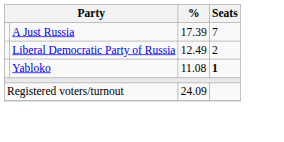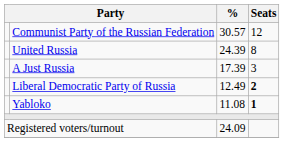+ row: (113, 31)
+ row: (45, 50)
(215, 31) 7 -> (254, 68) 3
(215, 50) normal -> (254, 86) bold
